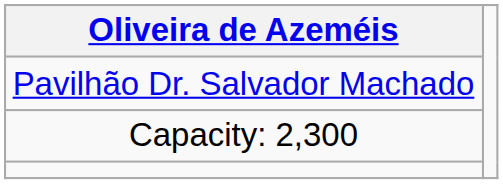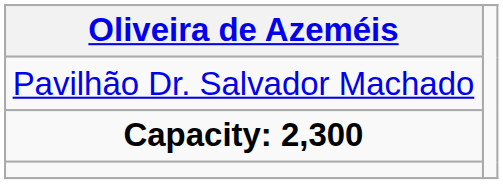(243, 135) normal -> (243, 135) bold
